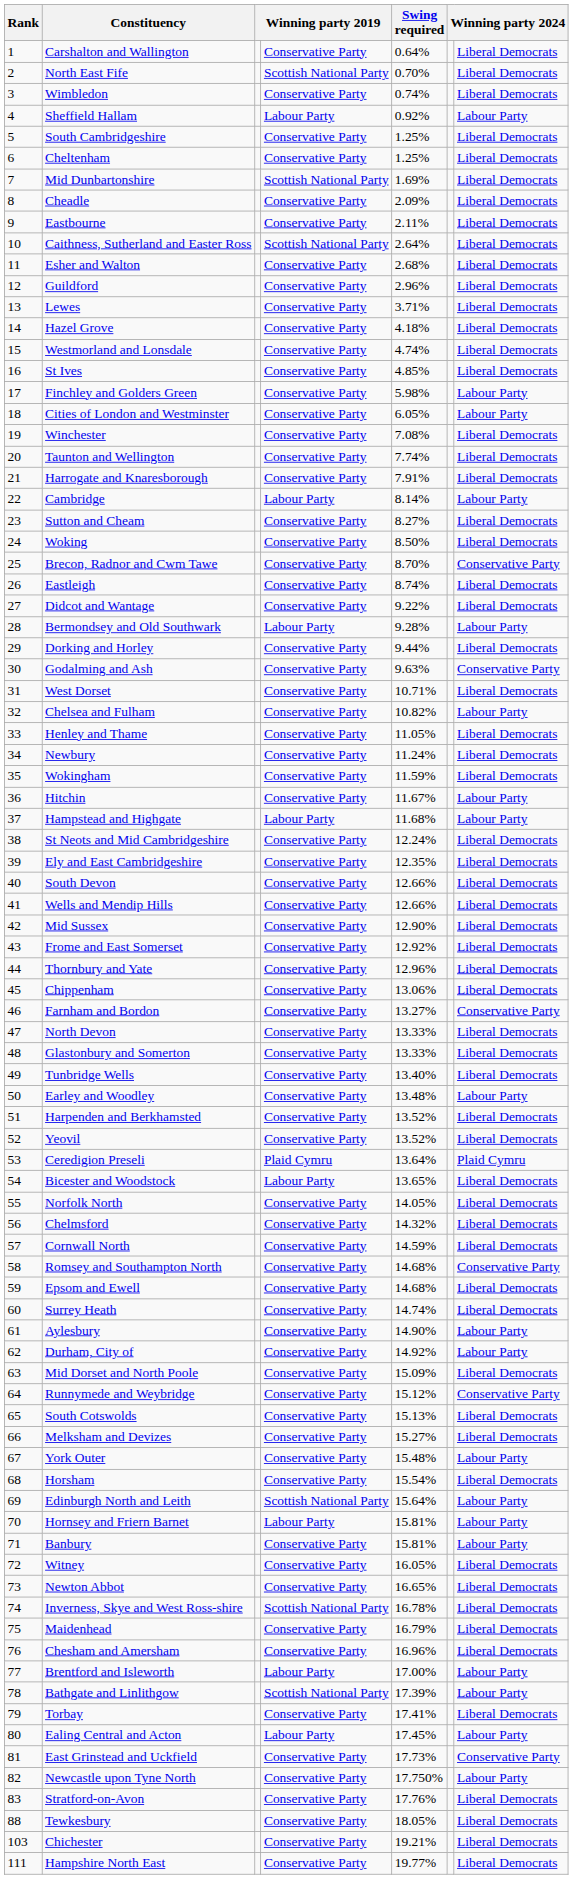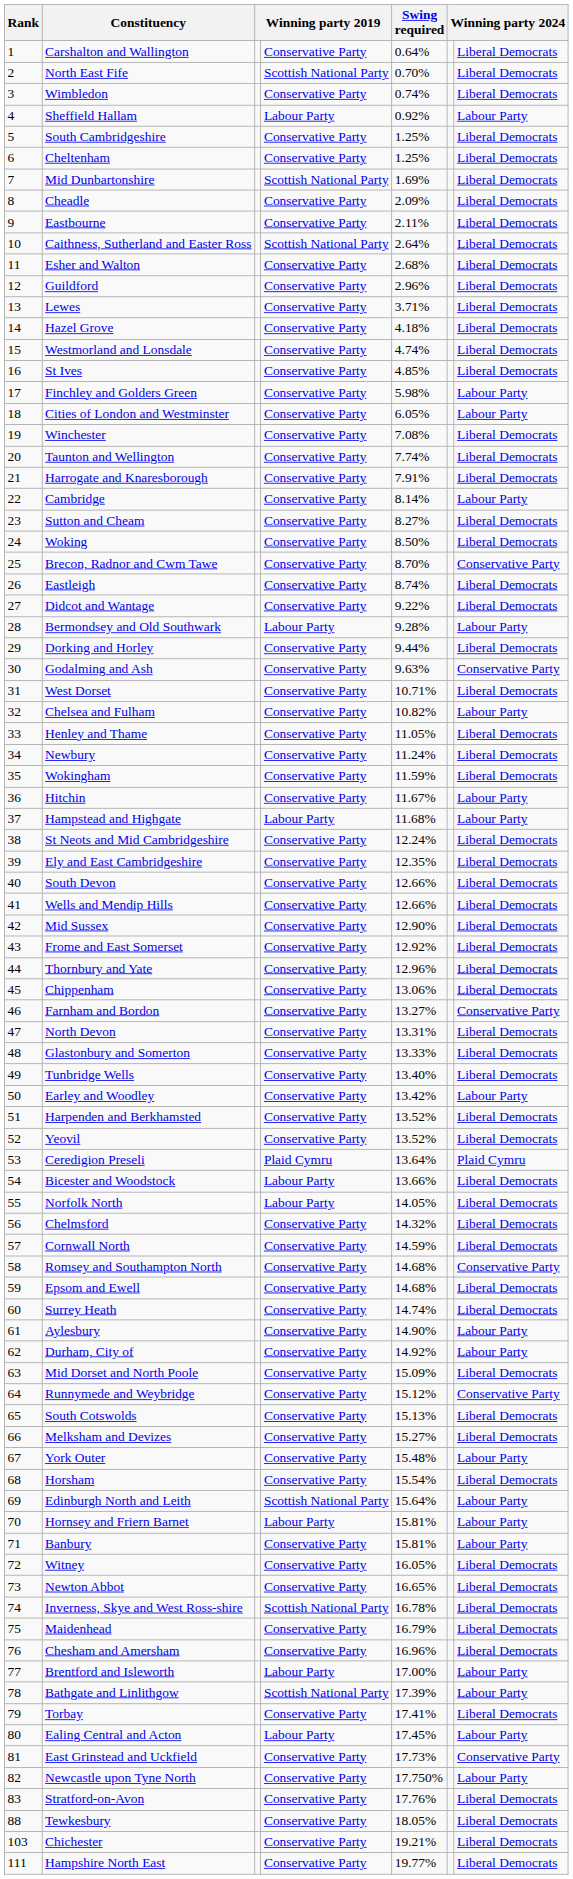(299, 499) Labour Party -> (315, 499) Conservative Party
(416, 1032) 13.33% -> (416, 1032) 13.31%
(416, 1096) 13.48% -> (416, 1096) 13.42%
(416, 1181) 13.65% -> (416, 1181) 13.66%
(315, 1202) Conservative Party -> (299, 1202) Labour Party
